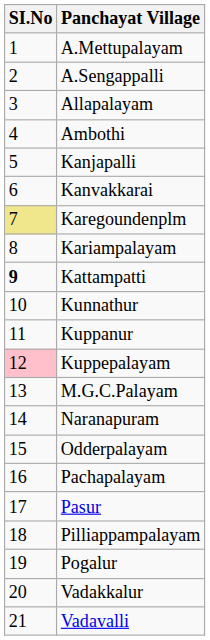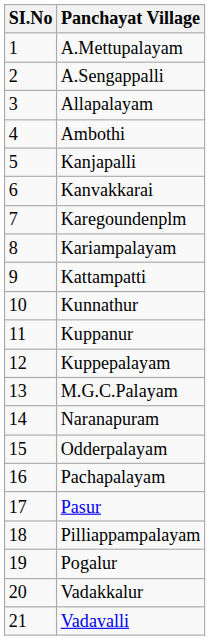(13, 219) khaki background -> (13, 219) no background
(13, 276) bold -> (13, 276) normal
(18, 362) pink background -> (18, 362) no background
